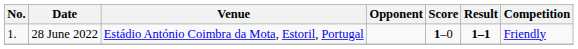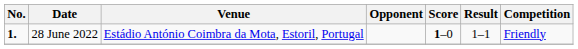(12, 34) normal -> (12, 34) bold
(481, 34) bold -> (481, 34) normal
